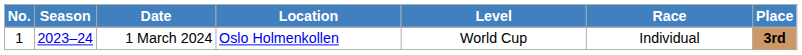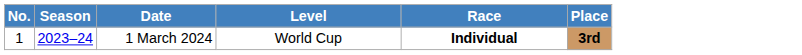- column: (308, 16)
(669, 39) normal -> (484, 39) bold
